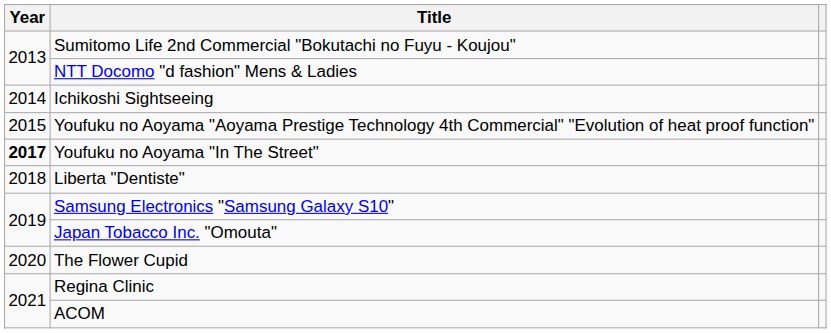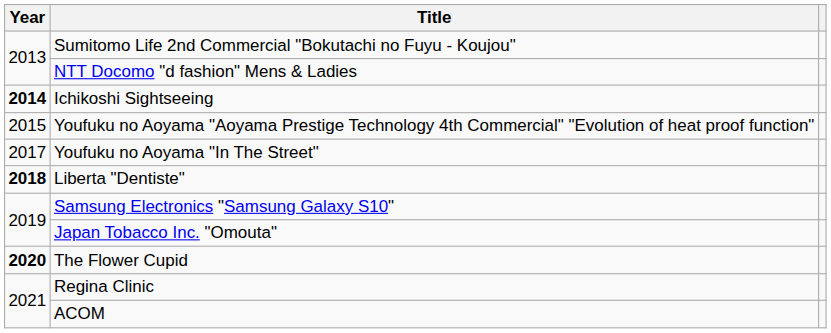(27, 98) normal -> (27, 98) bold
(27, 152) bold -> (27, 152) normal
(27, 179) normal -> (27, 179) bold
(27, 260) normal -> (27, 260) bold
